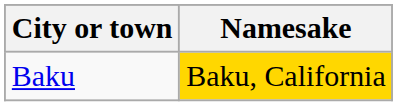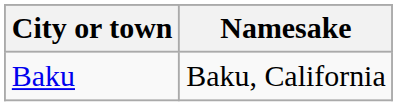(286, 75) gold background -> (286, 75) no background
